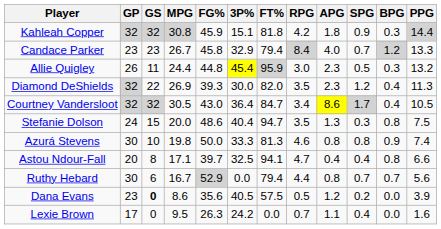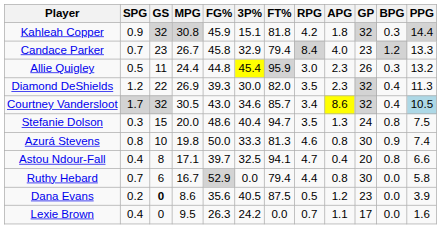columns swapped: (131, 13) <-> (362, 13)
(242, 104) 36.4 -> (250, 104) 34.6
(272, 104) 84.7 -> (279, 104) 85.7
(422, 104) no background -> (422, 104) lightblue background
(392, 178) 0.7 -> (392, 178) 0.0
(422, 178) 5.6 -> (422, 178) 5.8
(272, 196) 57.5 -> (279, 196) 87.5
